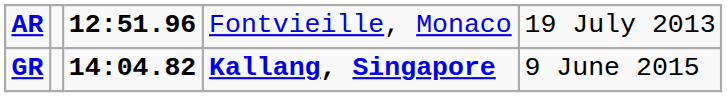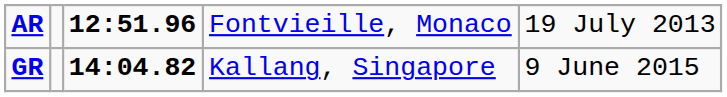(352, 70) bold -> (352, 70) normal
